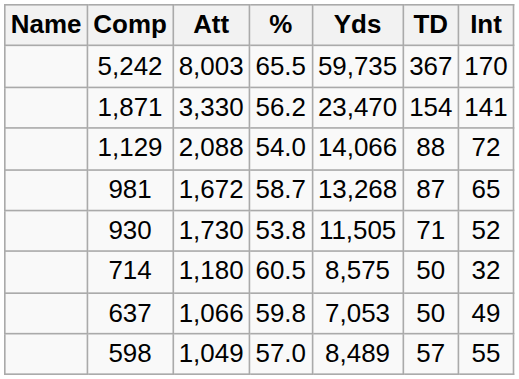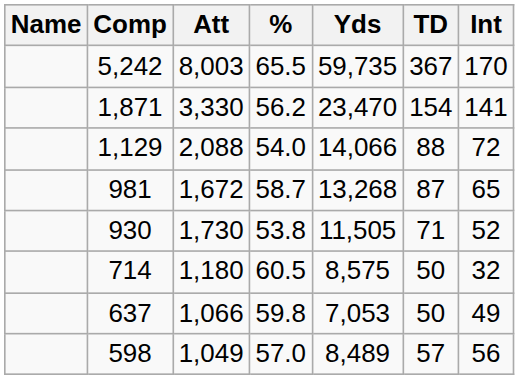(486, 353) 55 -> (486, 353) 56
